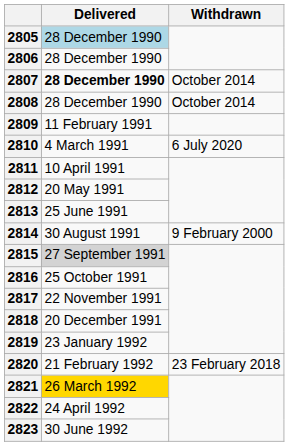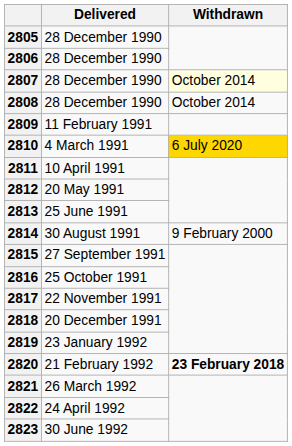(103, 37) lightblue background -> (103, 37) no background
(105, 80) bold -> (103, 80) normal
(213, 80) no background -> (213, 80) lightyellow background
(207, 146) no background -> (207, 146) gold background
(105, 255) lightgrey background -> (105, 255) no background
(226, 364) normal -> (228, 364) bold
(90, 386) gold background -> (90, 386) no background
